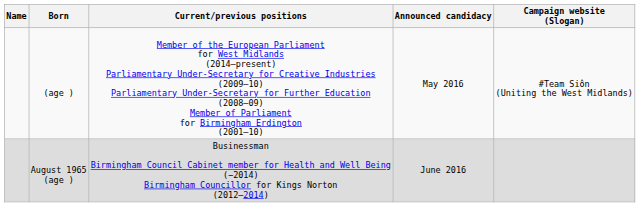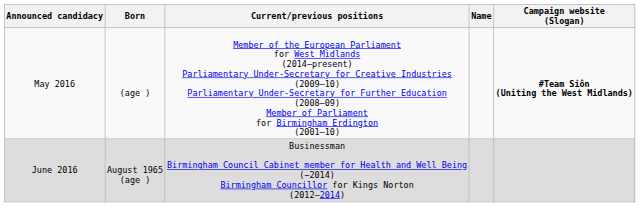columns swapped: (17, 16) <-> (443, 16)
(564, 88) normal -> (564, 88) bold
